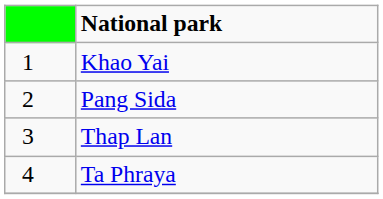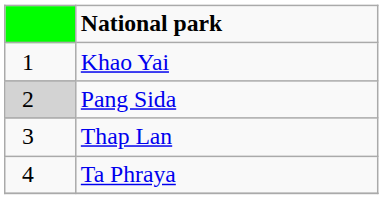(22, 99) no background -> (22, 99) lightgrey background
